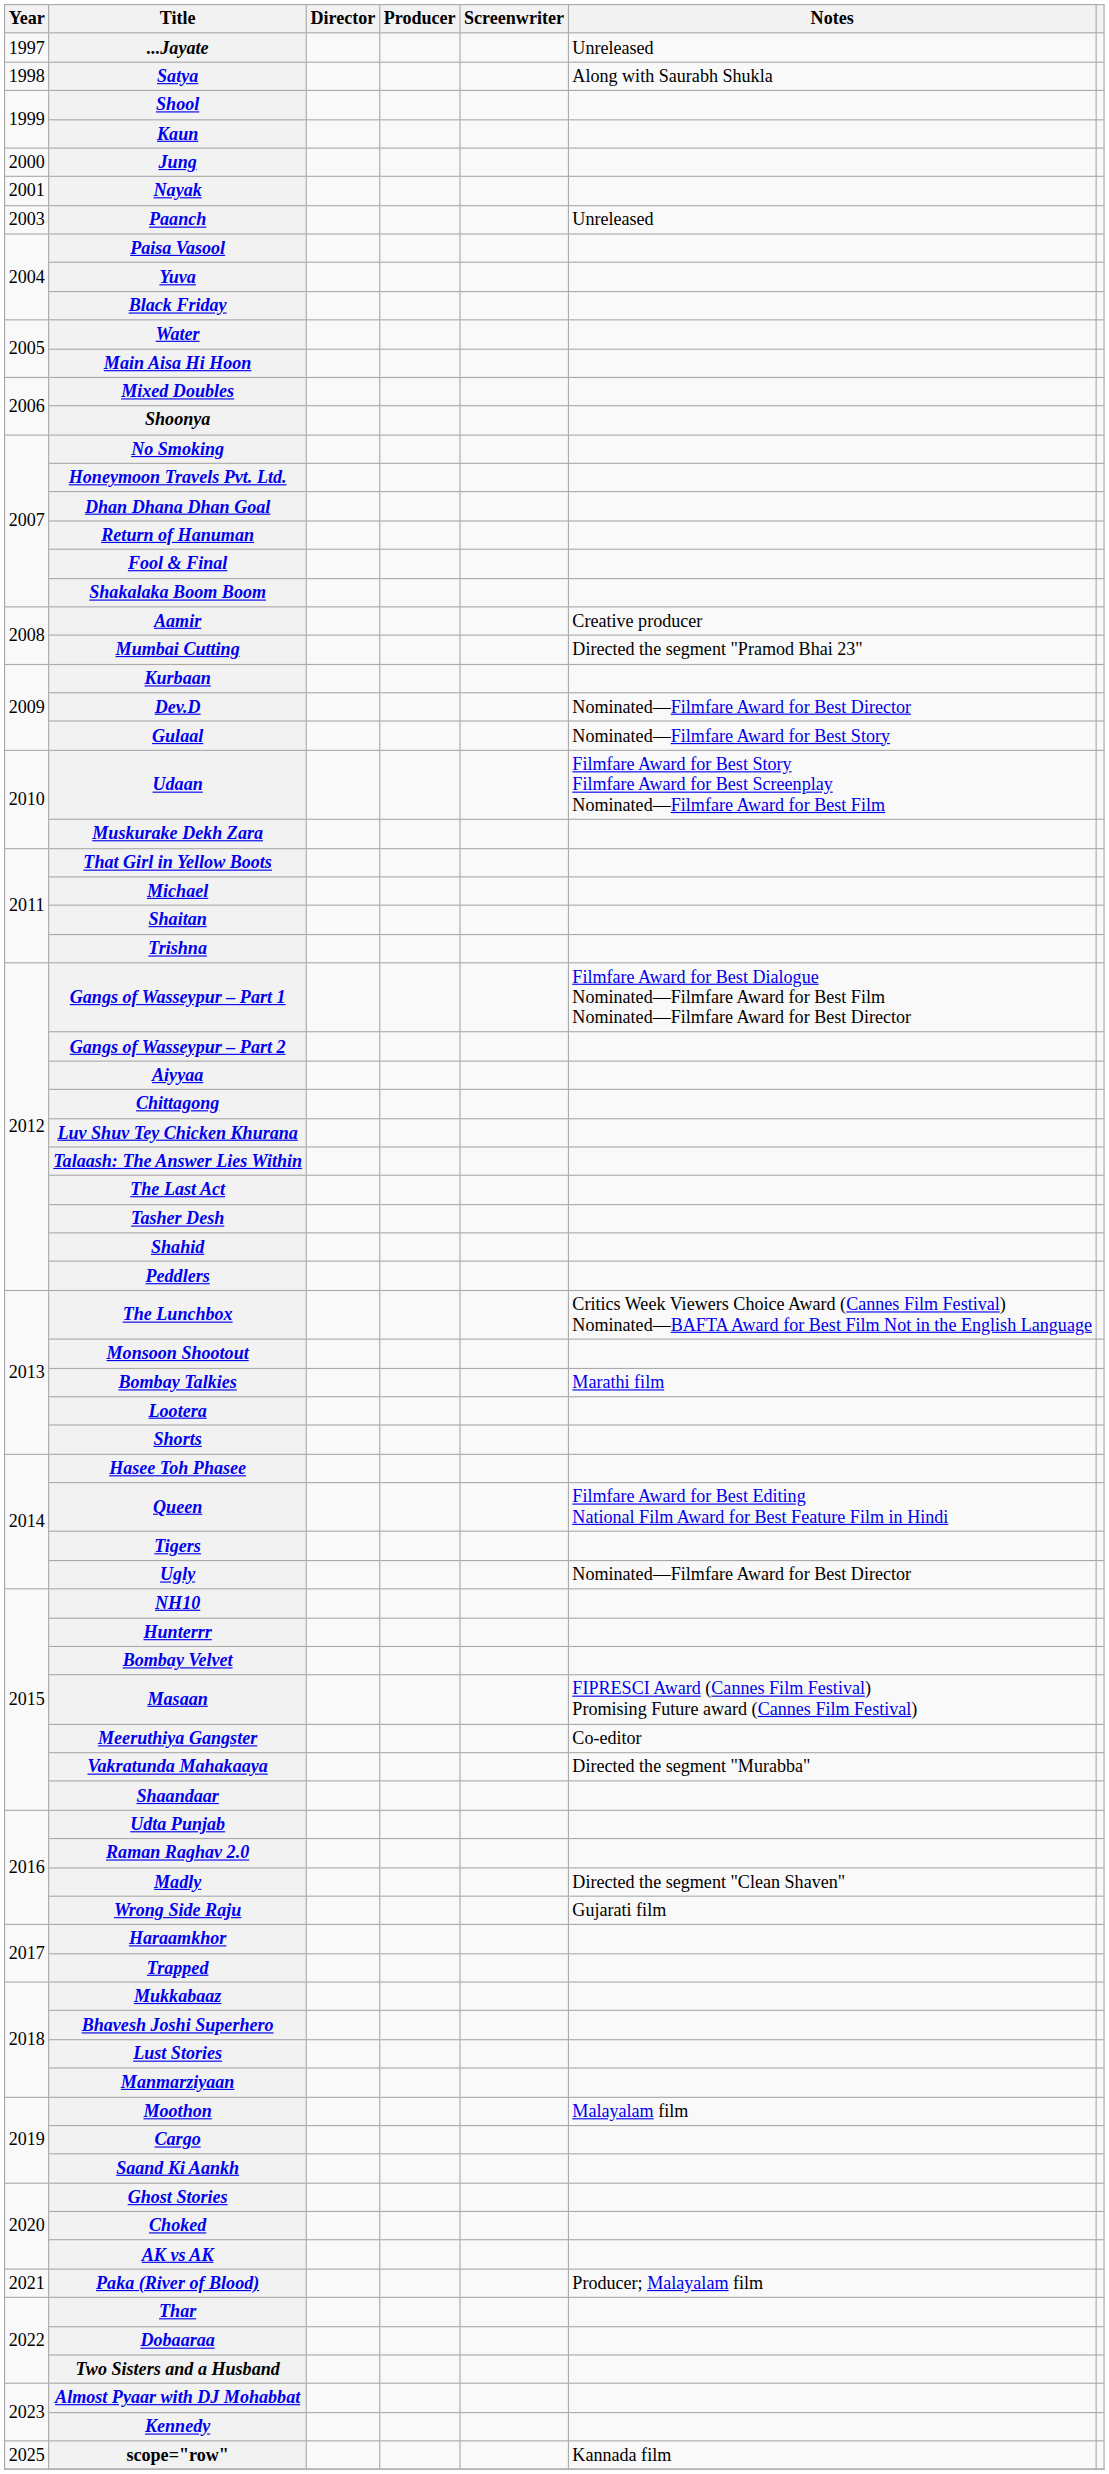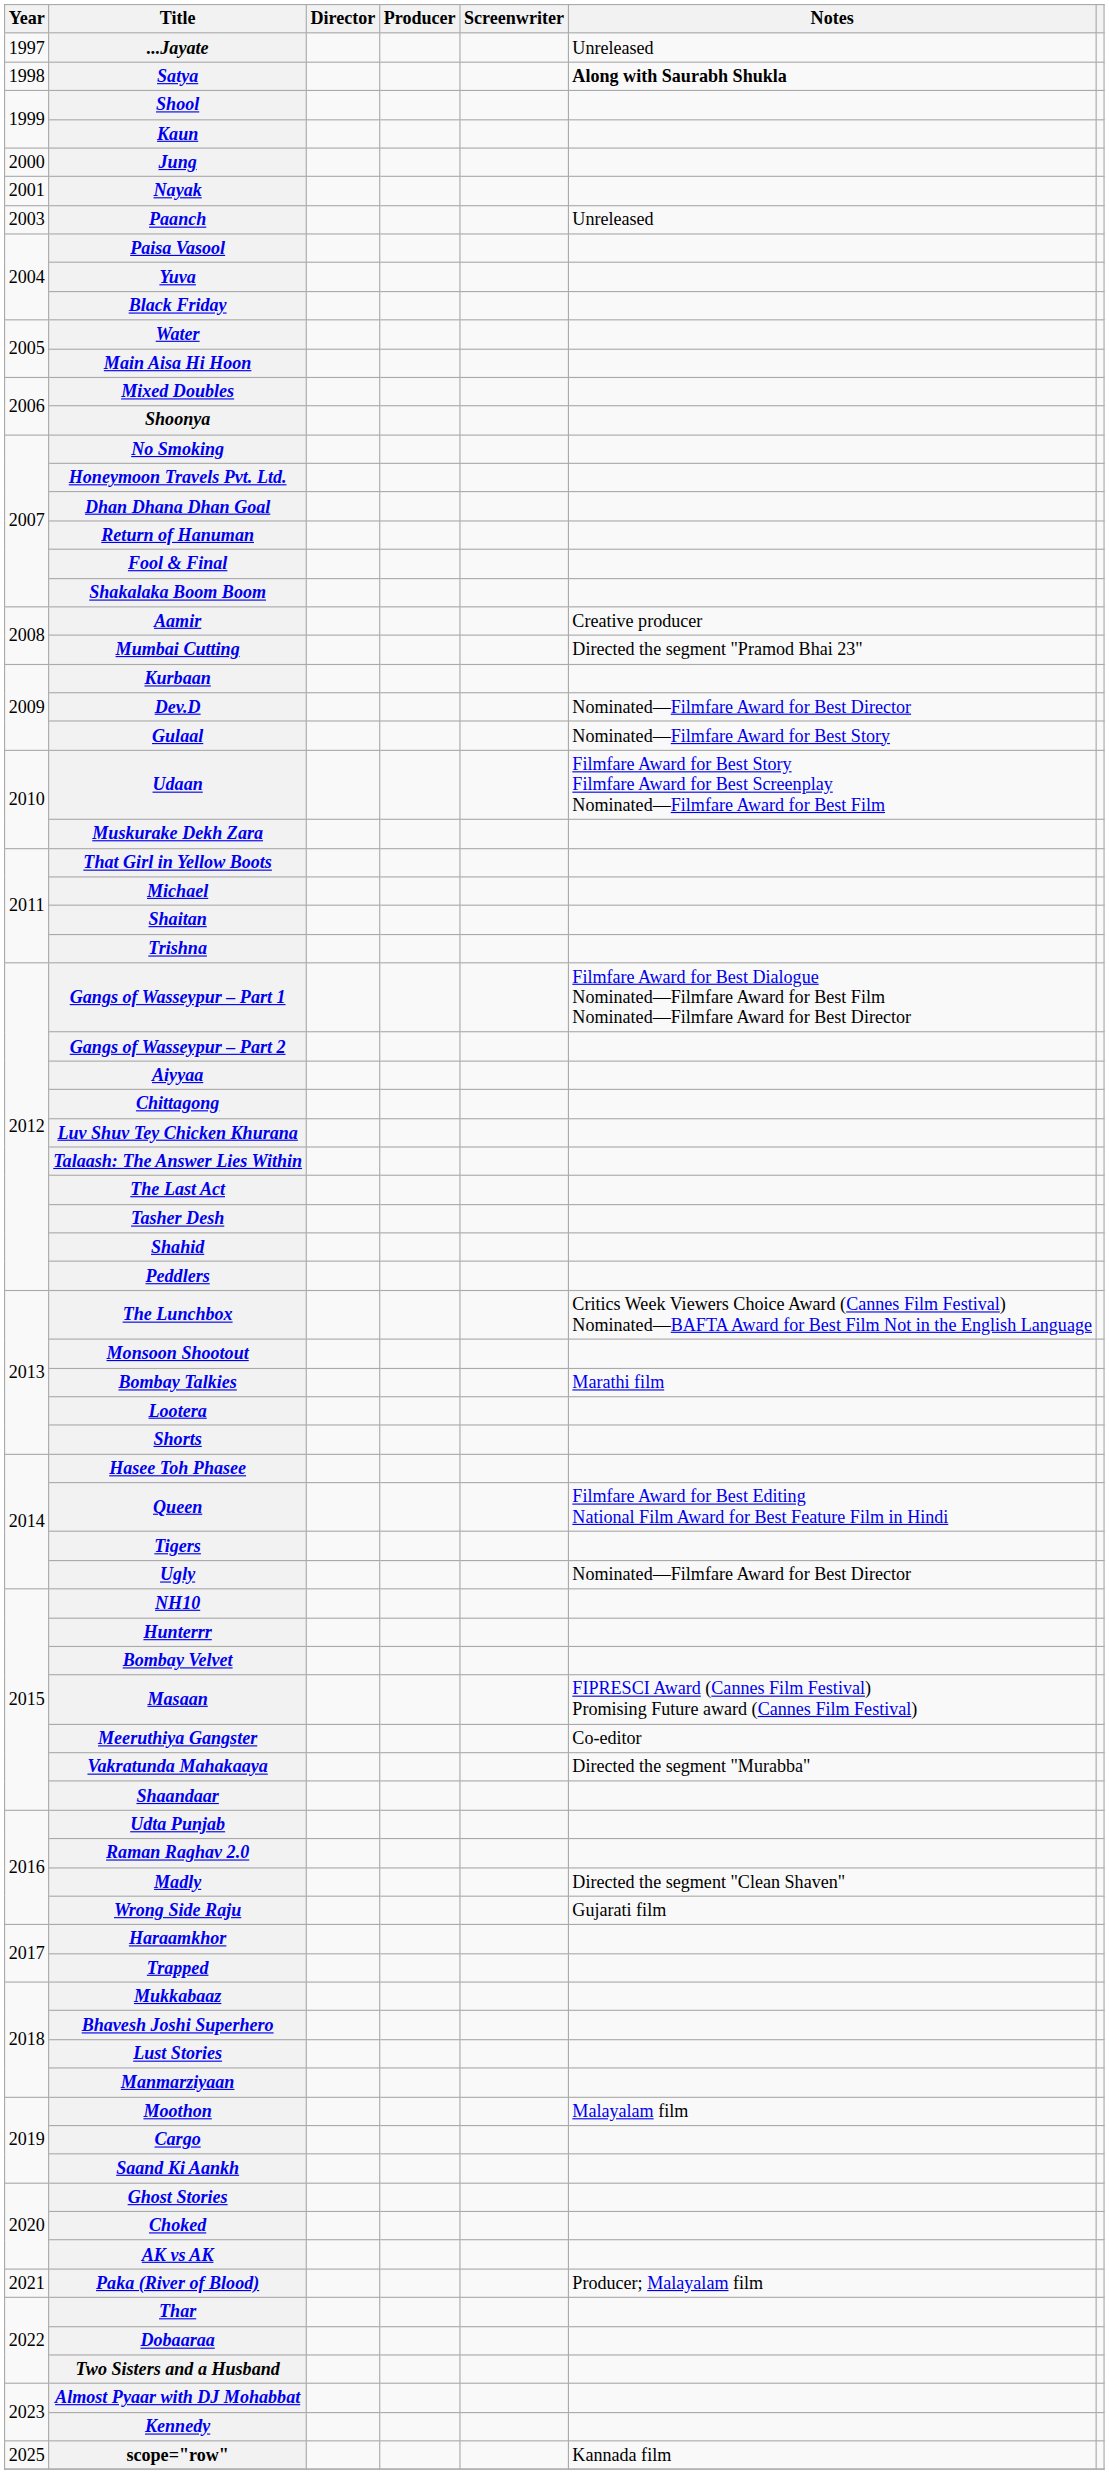(673, 76) normal -> (680, 76) bold
